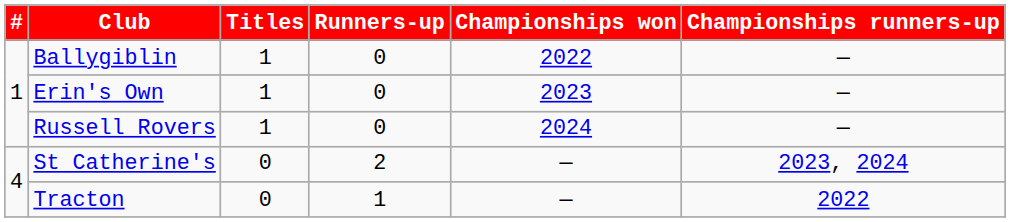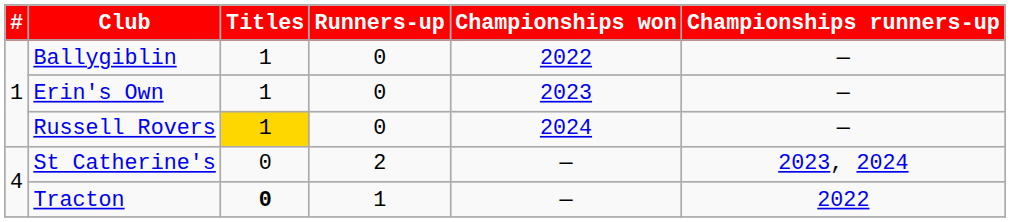(265, 129) no background -> (265, 129) gold background
(265, 199) normal -> (265, 199) bold
